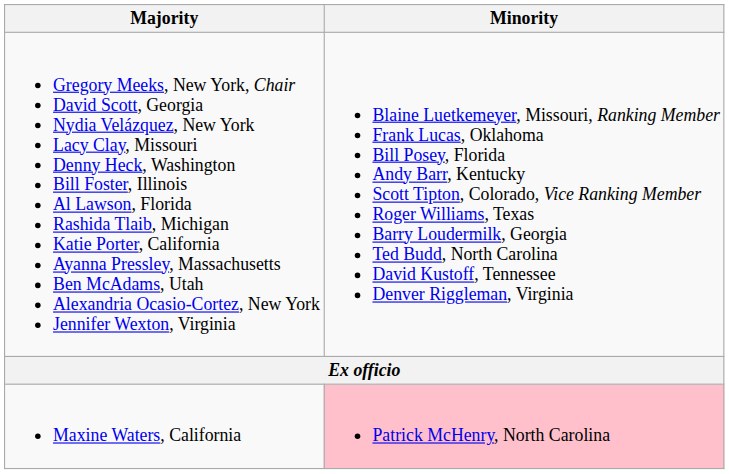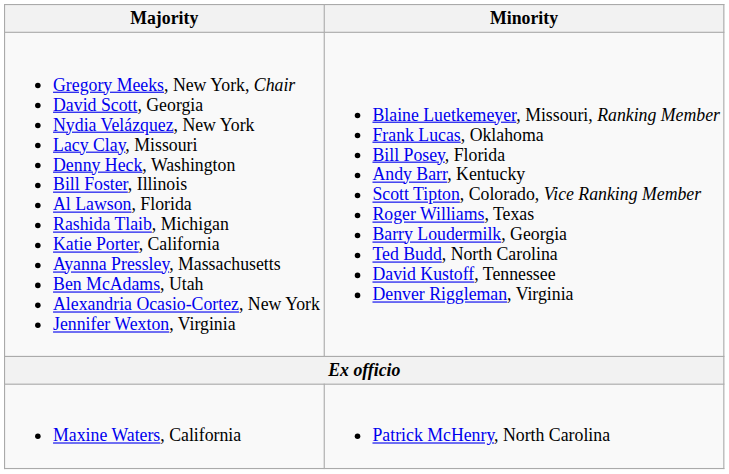(524, 436) pink background -> (524, 436) no background
